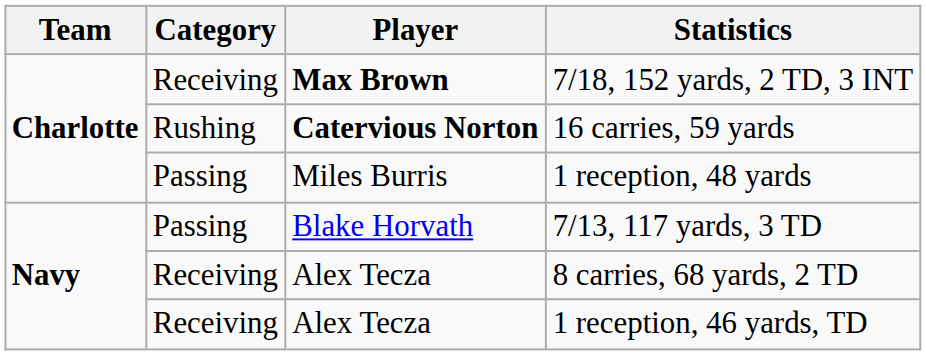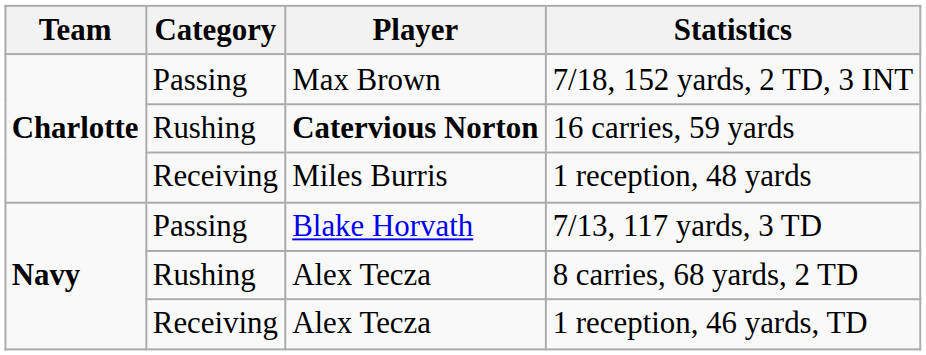(215, 78) Receiving -> (200, 78) Passing
(370, 78) bold -> (366, 78) normal
(200, 176) Passing -> (215, 176) Receiving
(215, 274) Receiving -> (204, 274) Rushing
